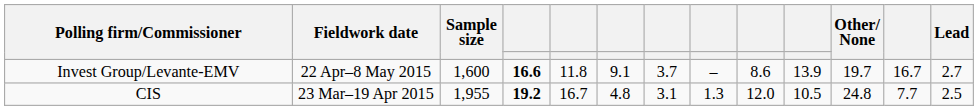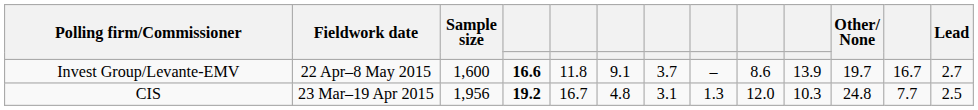(471, 94) 1,955 -> (471, 94) 1,956
(807, 94) 10.5 -> (807, 94) 10.3
